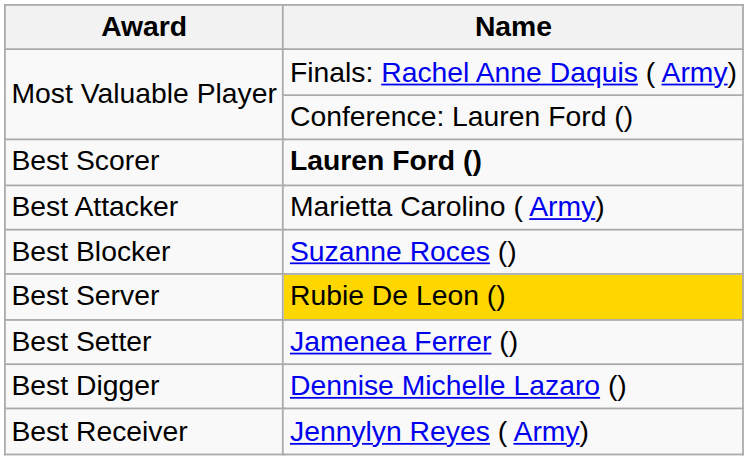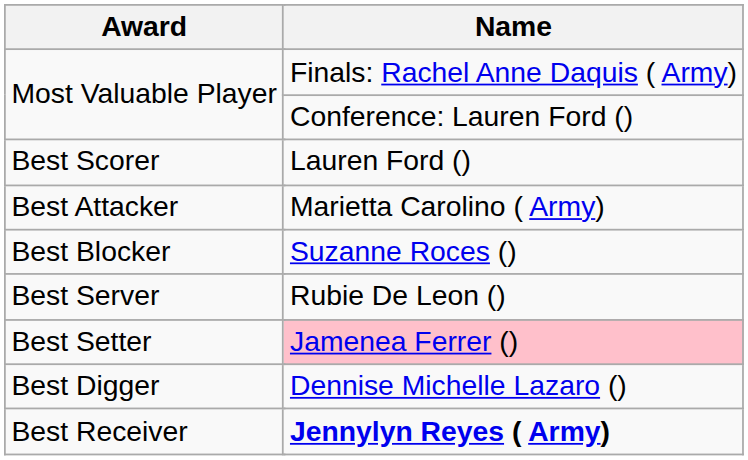(386, 161) bold -> (380, 161) normal
(398, 296) gold background -> (398, 296) no background
(404, 341) no background -> (404, 341) pink background
(439, 431) normal -> (450, 431) bold
